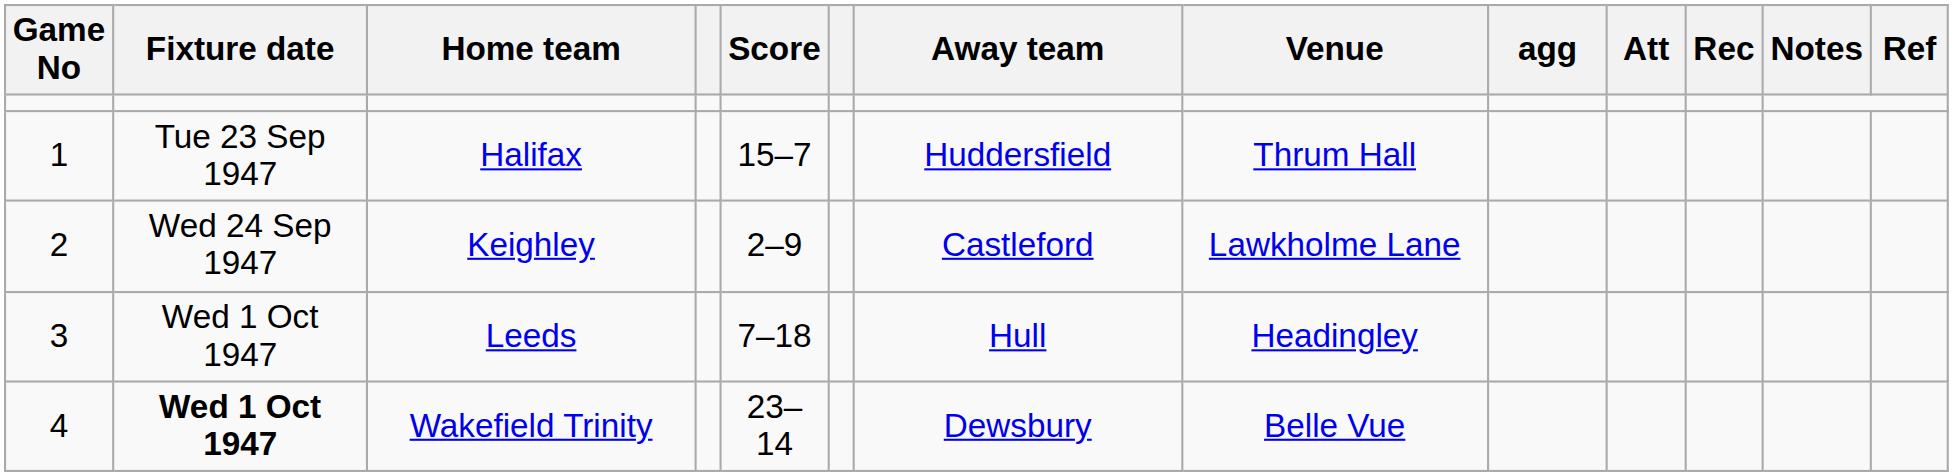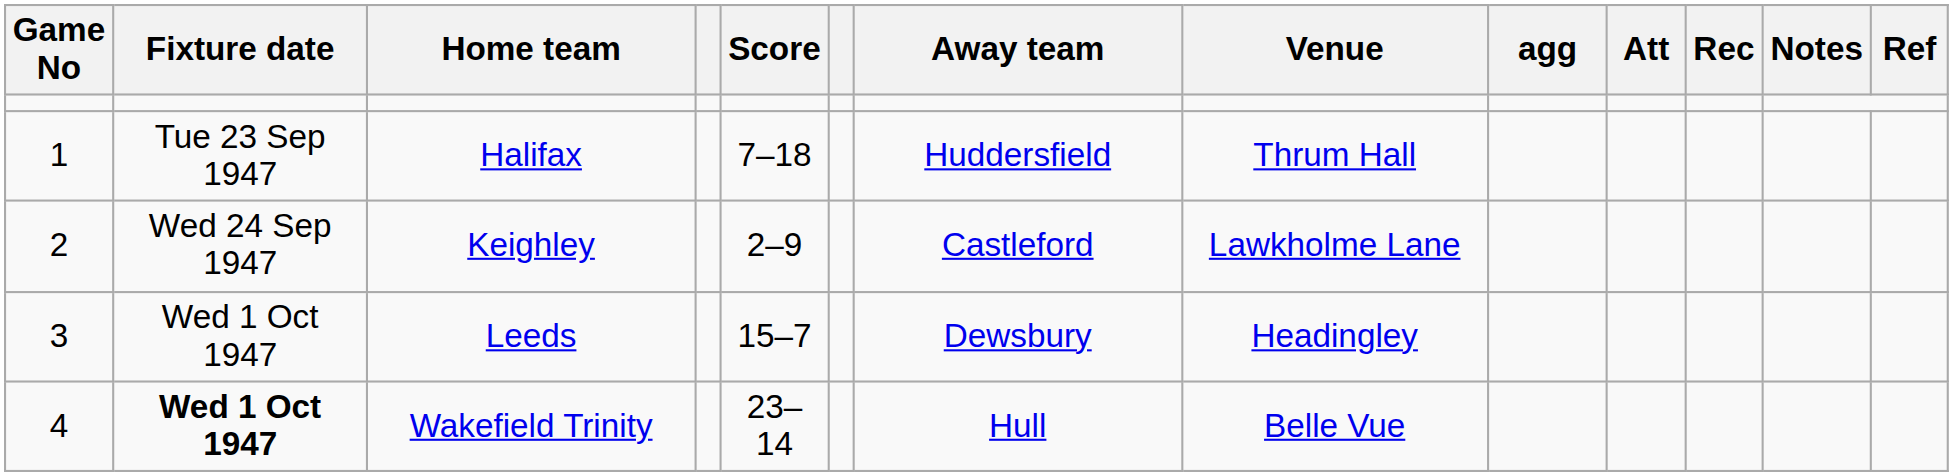(774, 155) 15–7 -> (774, 155) 7–18
(774, 335) 7–18 -> (774, 335) 15–7
(1018, 335) Hull -> (1018, 335) Dewsbury
(1018, 425) Dewsbury -> (1018, 425) Hull
